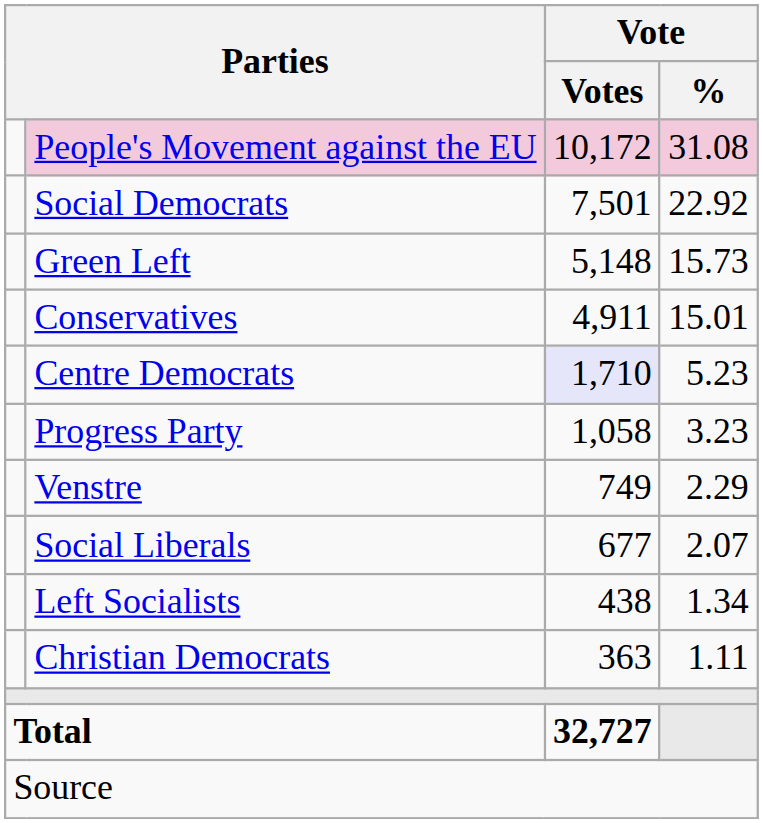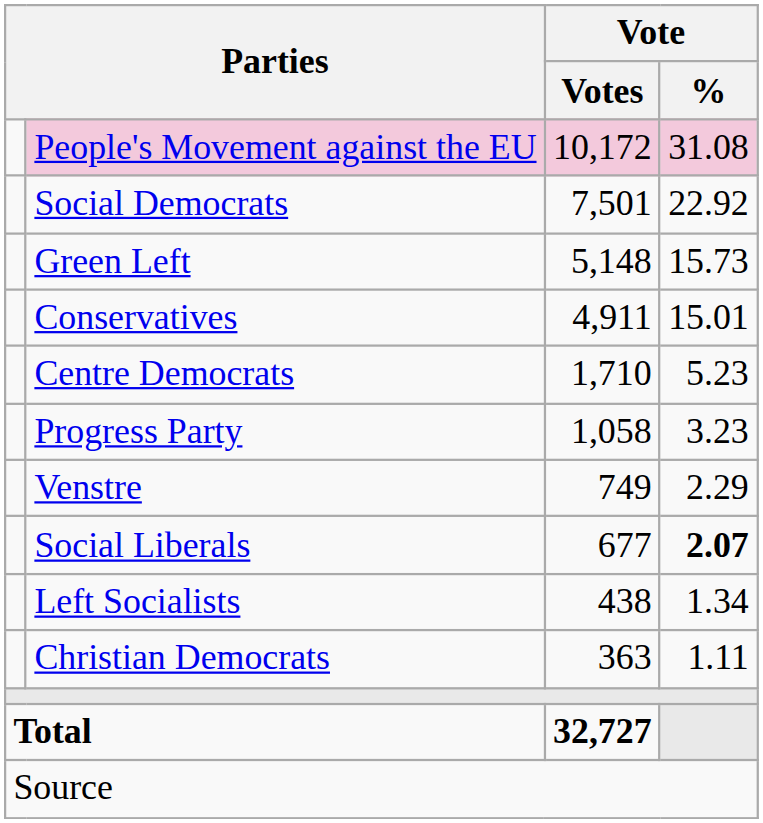(611, 373) lavender background -> (611, 373) no background
(717, 544) normal -> (717, 544) bold
